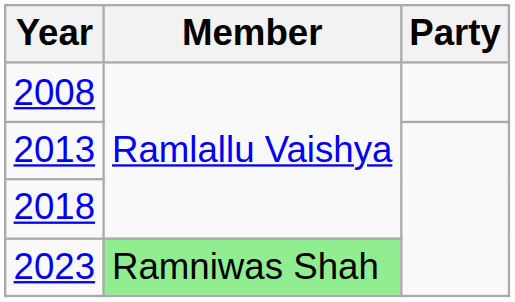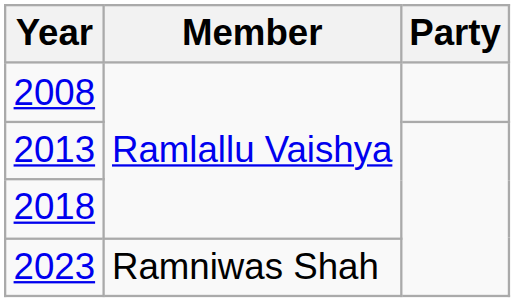(245, 265) lightgreen background -> (245, 265) no background
